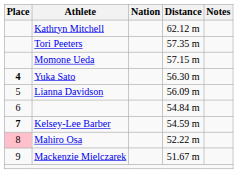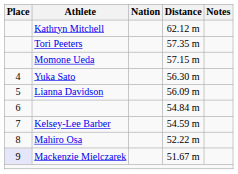(18, 76) bold -> (18, 76) normal
(18, 124) bold -> (18, 124) normal
(18, 140) pink background -> (18, 140) no background
(18, 156) no background -> (18, 156) lavender background
